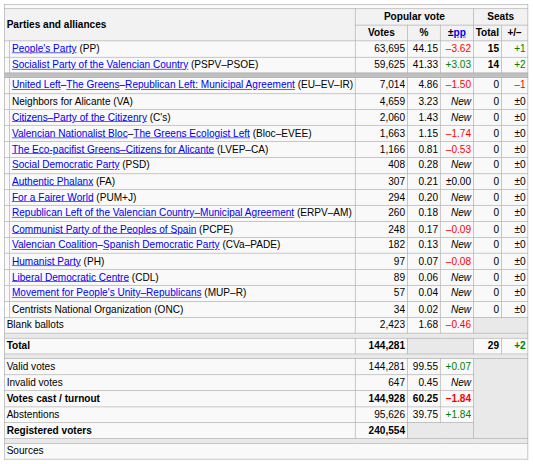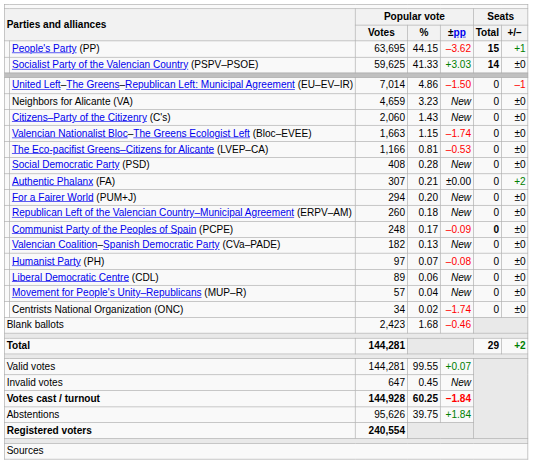(520, 65) +2 -> (520, 65) ±0
(520, 181) ±0 -> (520, 181) +2
(496, 229) normal -> (496, 229) bold
(461, 309) New -> (458, 309) –1.74
